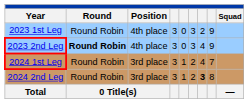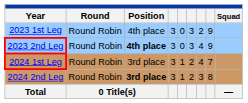(97, 46) bold -> (95, 46) normal
(149, 46) normal -> (146, 46) bold
(149, 77) normal -> (146, 77) bold
(202, 77) bold -> (201, 77) normal
